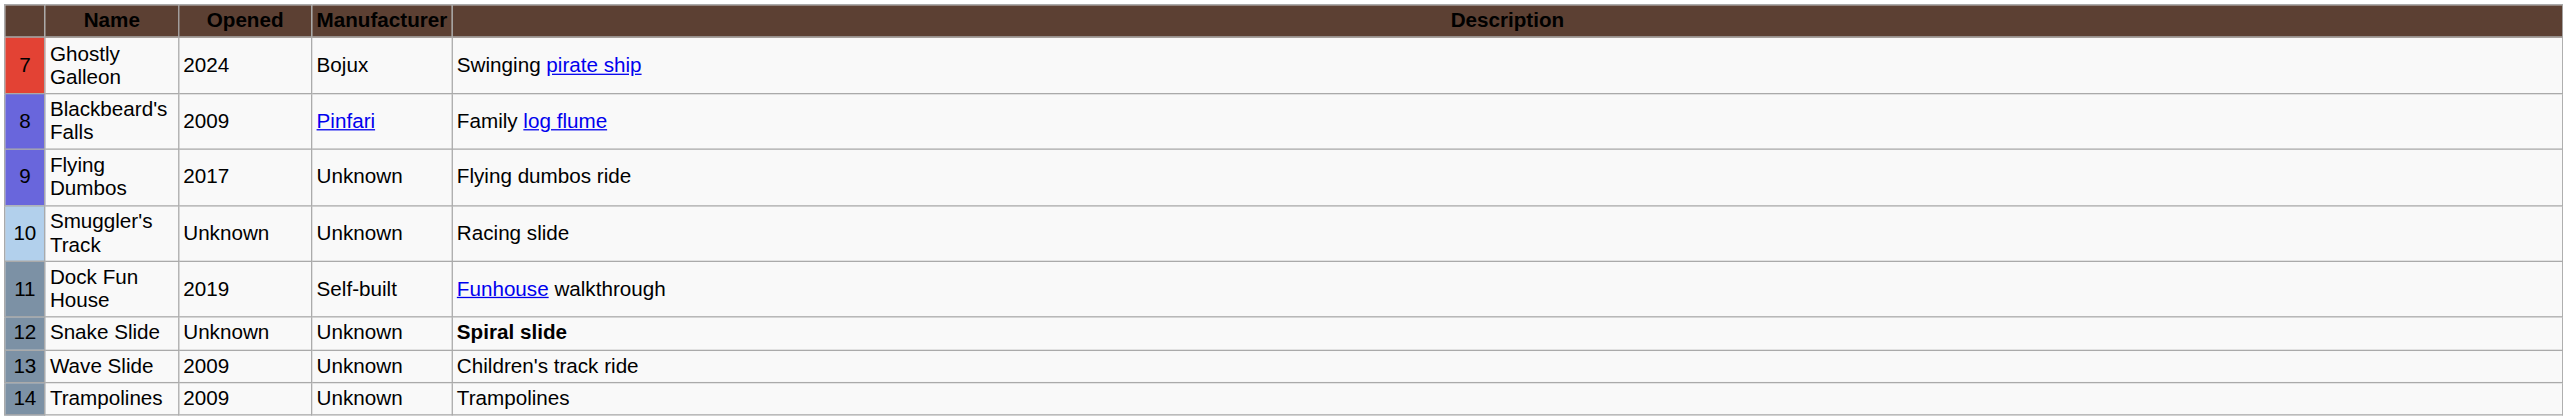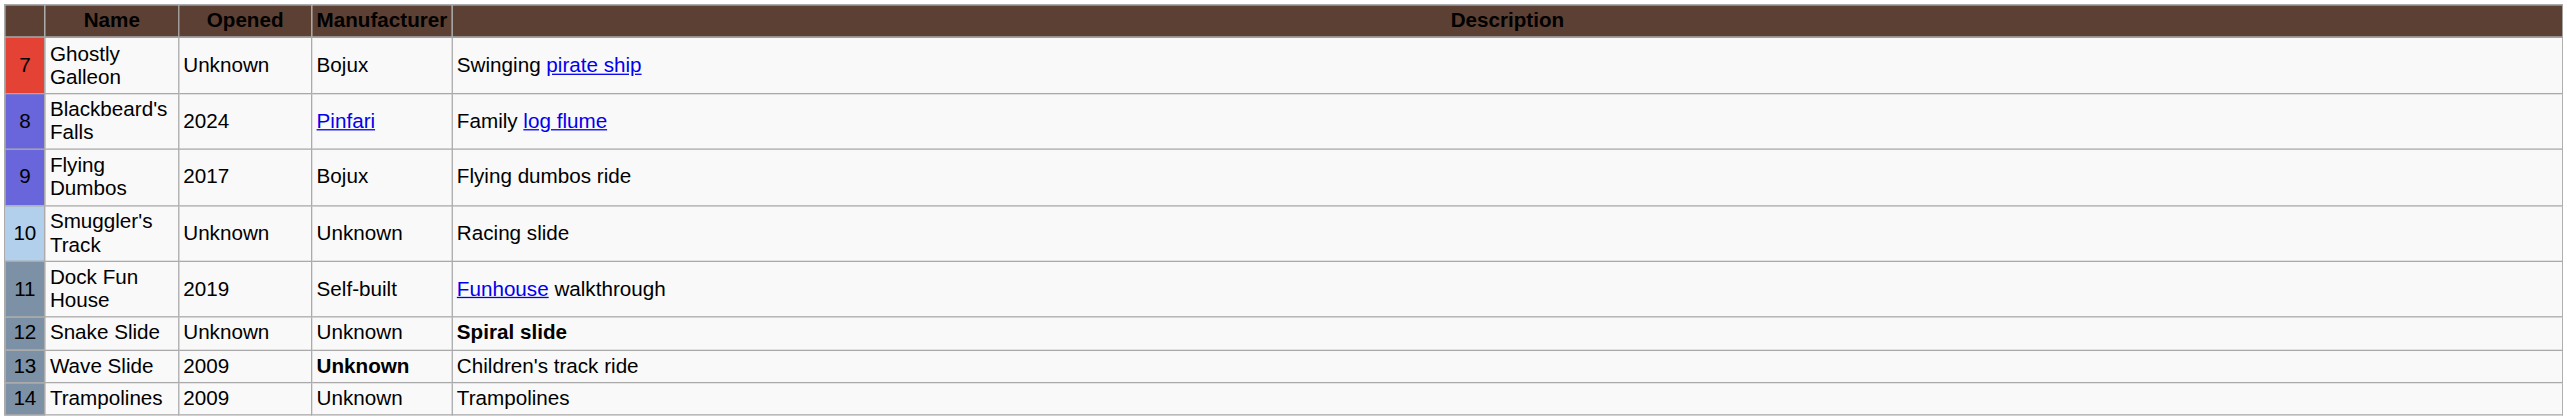(206, 65) 2024 -> (226, 65) Unknown
(206, 121) 2009 -> (206, 121) 2024
(360, 177) Unknown -> (342, 177) Bojux
(360, 366) normal -> (363, 366) bold
